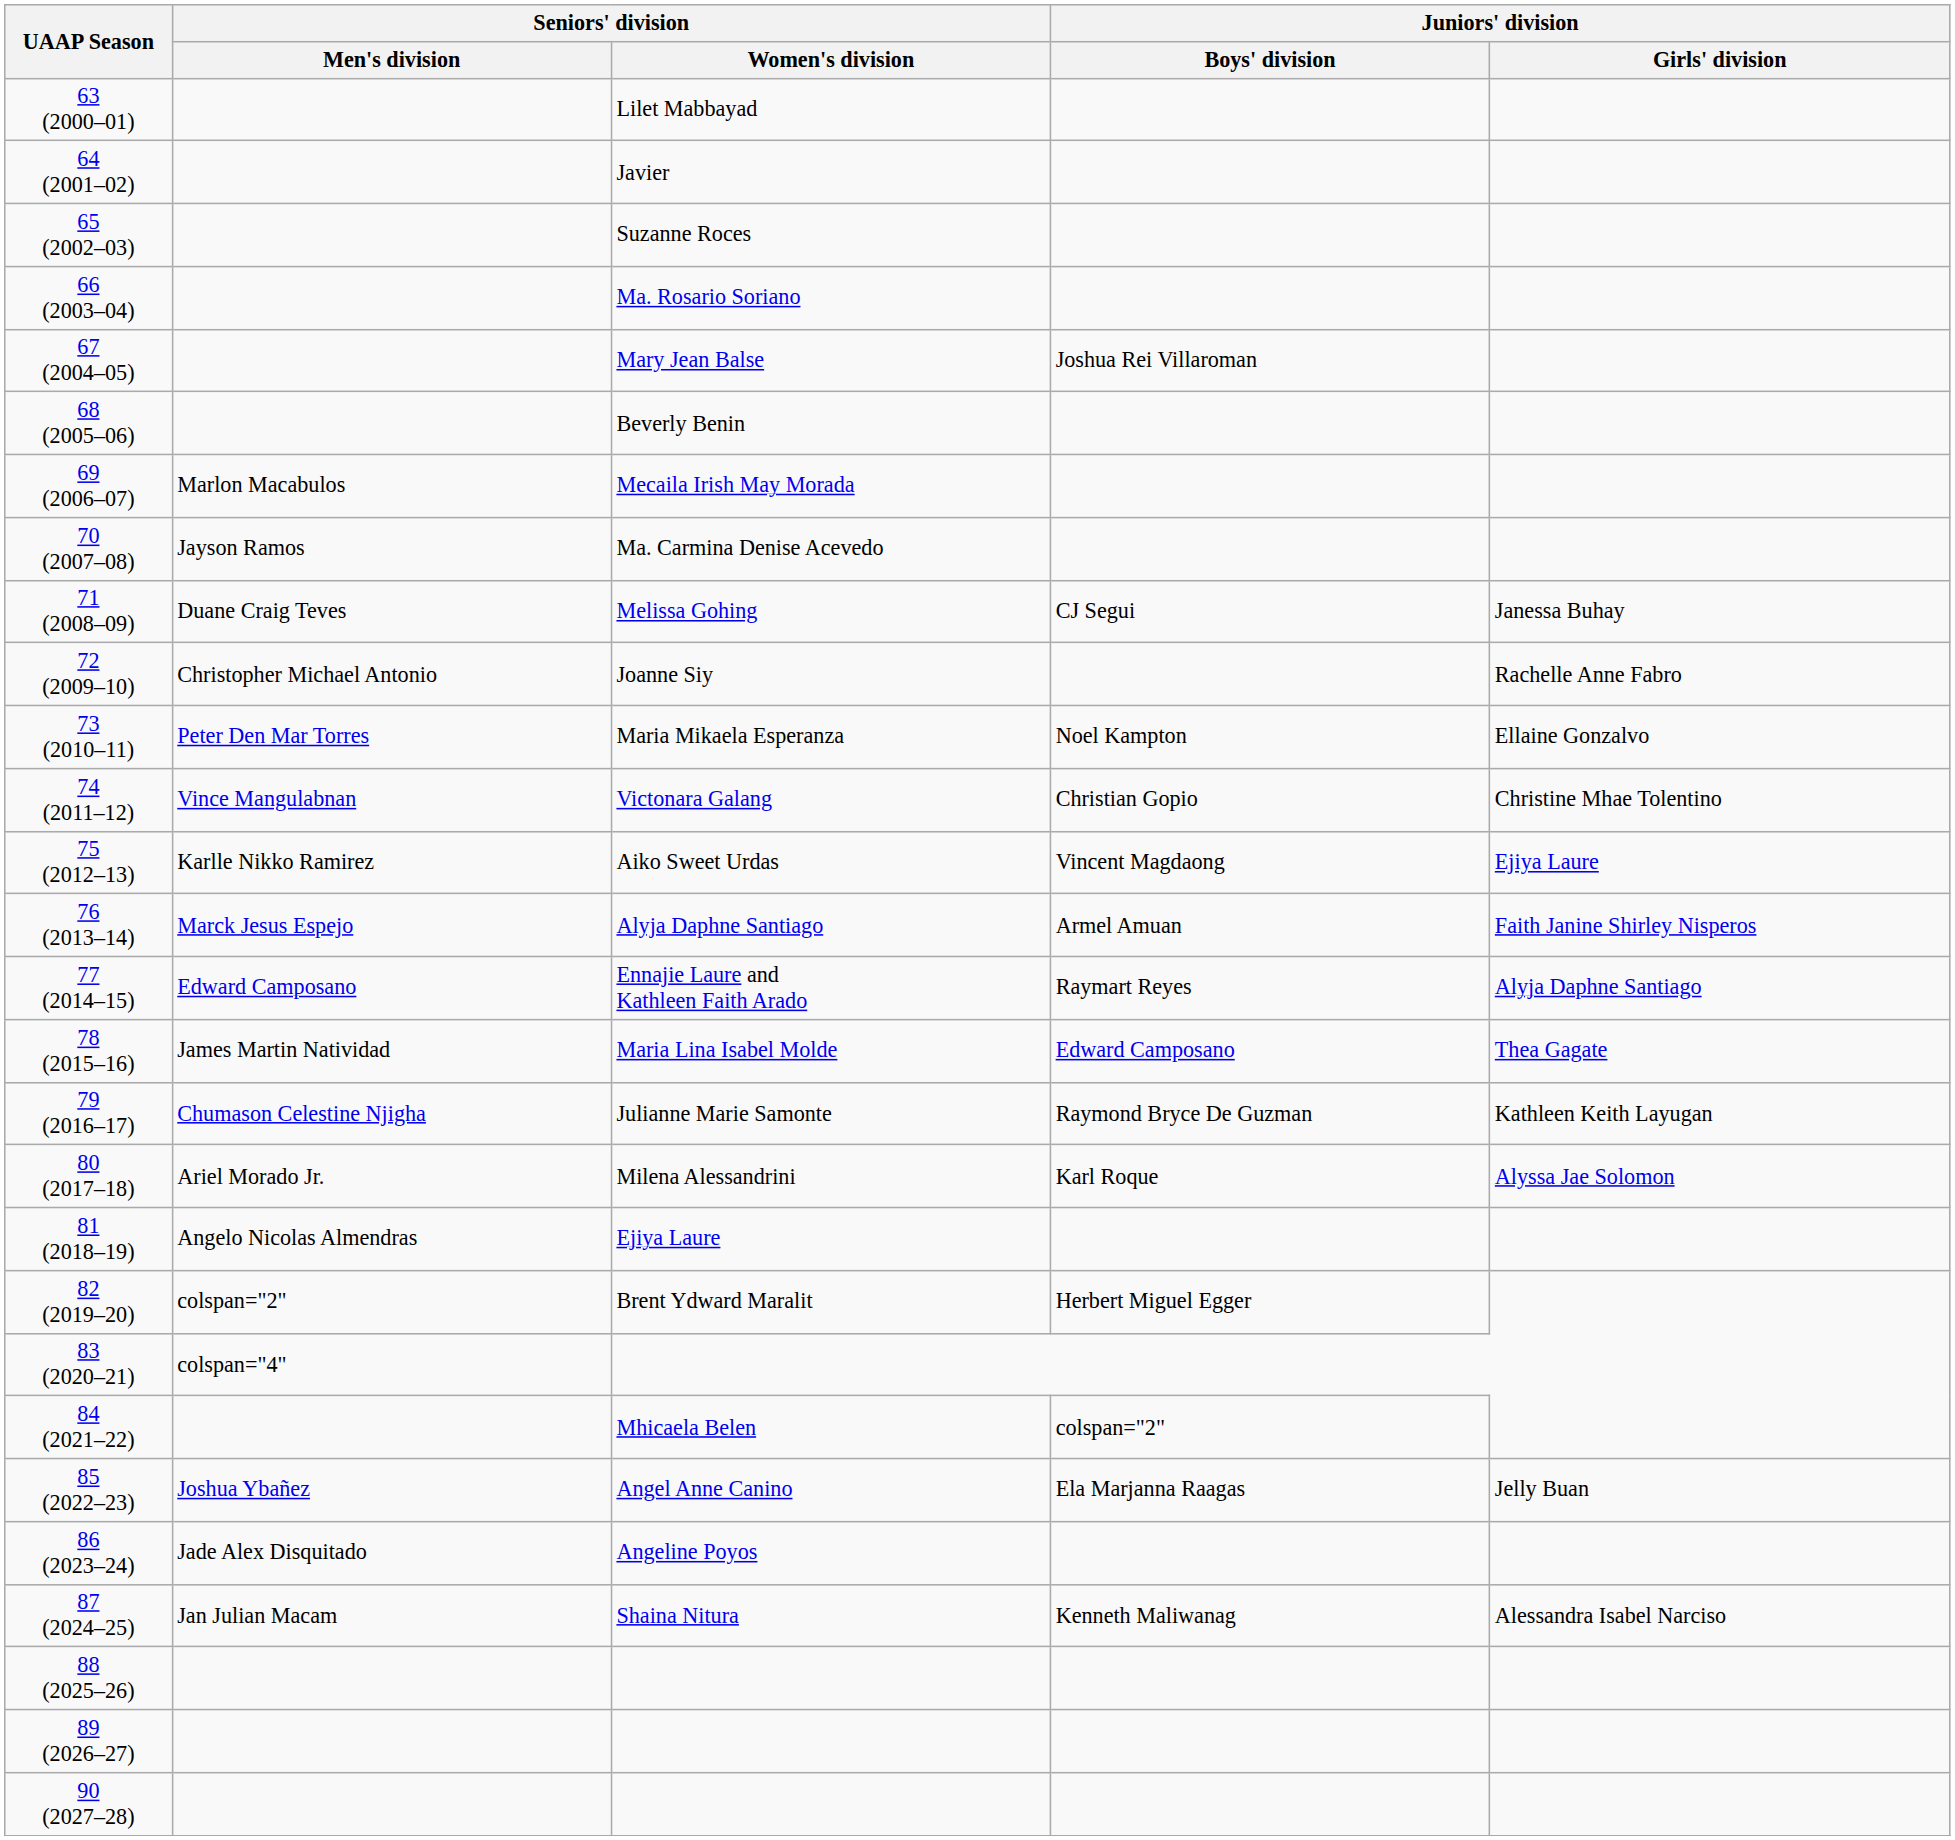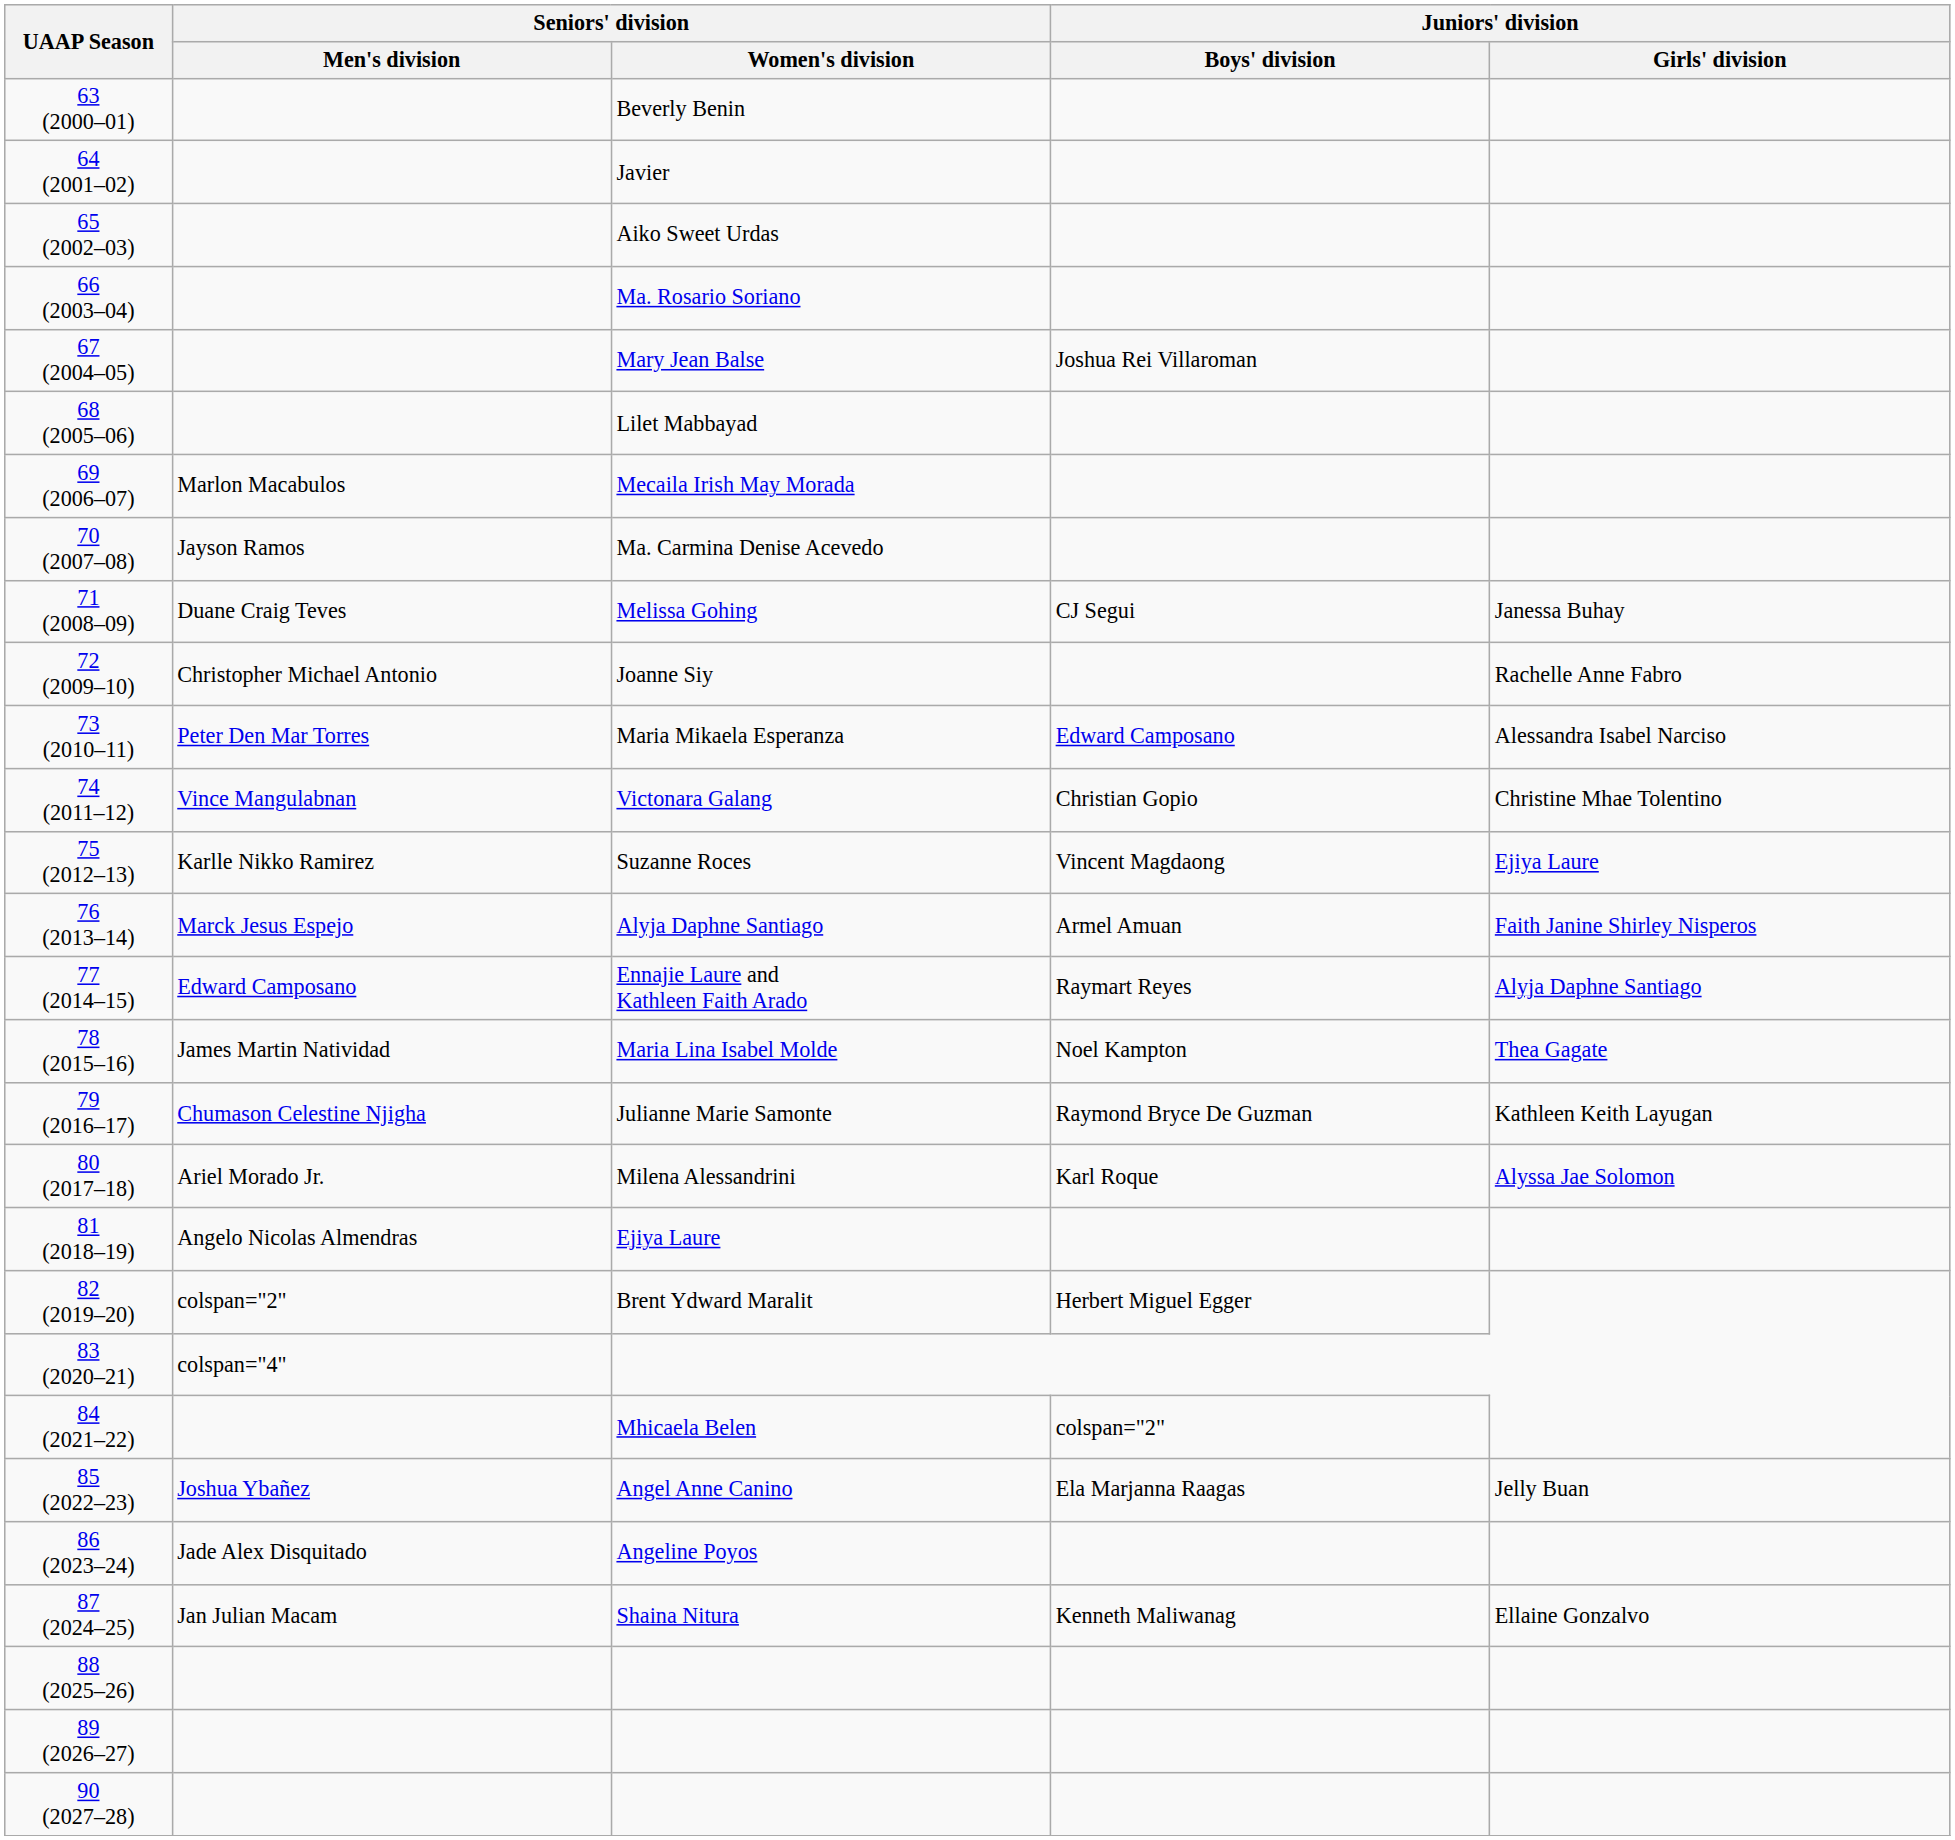(687, 109) Lilet Mabbayad -> (681, 109) Beverly Benin
(684, 234) Suzanne Roces -> (698, 234) Aiko Sweet Urdas
(681, 423) Beverly Benin -> (687, 423) Lilet Mabbayad
(1121, 736) Noel Kampton -> (1145, 736) Edward Camposano
(1572, 736) Ellaine Gonzalvo -> (1611, 736) Alessandra Isabel Narciso
(698, 862) Aiko Sweet Urdas -> (684, 862) Suzanne Roces
(1145, 1050) Edward Camposano -> (1121, 1050) Noel Kampton
(1611, 1615) Alessandra Isabel Narciso -> (1572, 1615) Ellaine Gonzalvo
